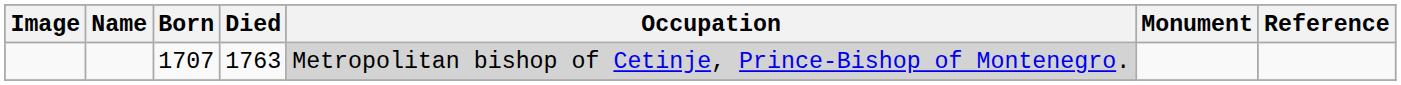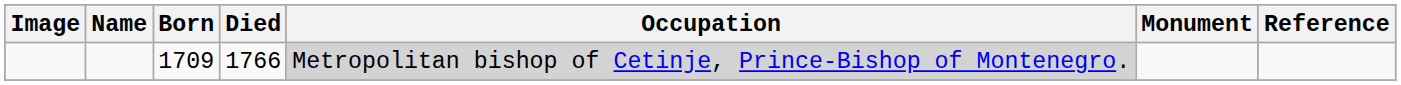(186, 62) 1707 -> (186, 62) 1709
(253, 62) 1763 -> (253, 62) 1766
